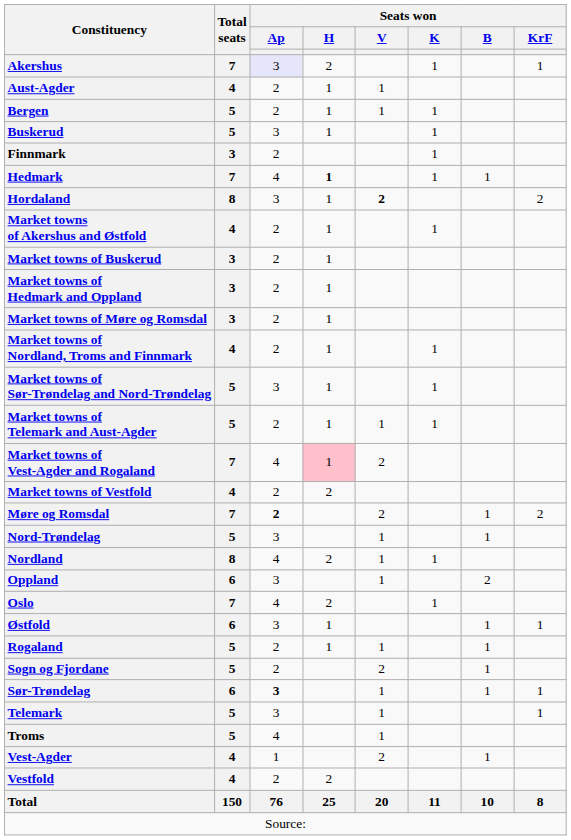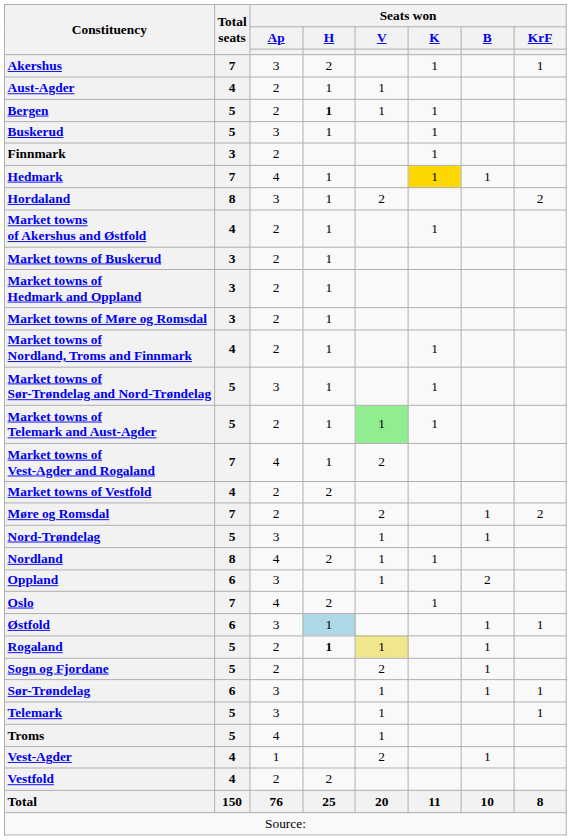(276, 66) lavender background -> (276, 66) no background
(329, 110) normal -> (329, 110) bold
(329, 176) bold -> (329, 176) normal
(434, 176) no background -> (434, 176) gold background
(382, 198) bold -> (382, 198) normal
(382, 424) no background -> (382, 424) lightgreen background
(329, 462) pink background -> (329, 462) no background
(276, 514) bold -> (276, 514) normal
(329, 625) no background -> (329, 625) lightblue background
(329, 647) normal -> (329, 647) bold
(382, 647) no background -> (382, 647) khaki background
(276, 691) bold -> (276, 691) normal
